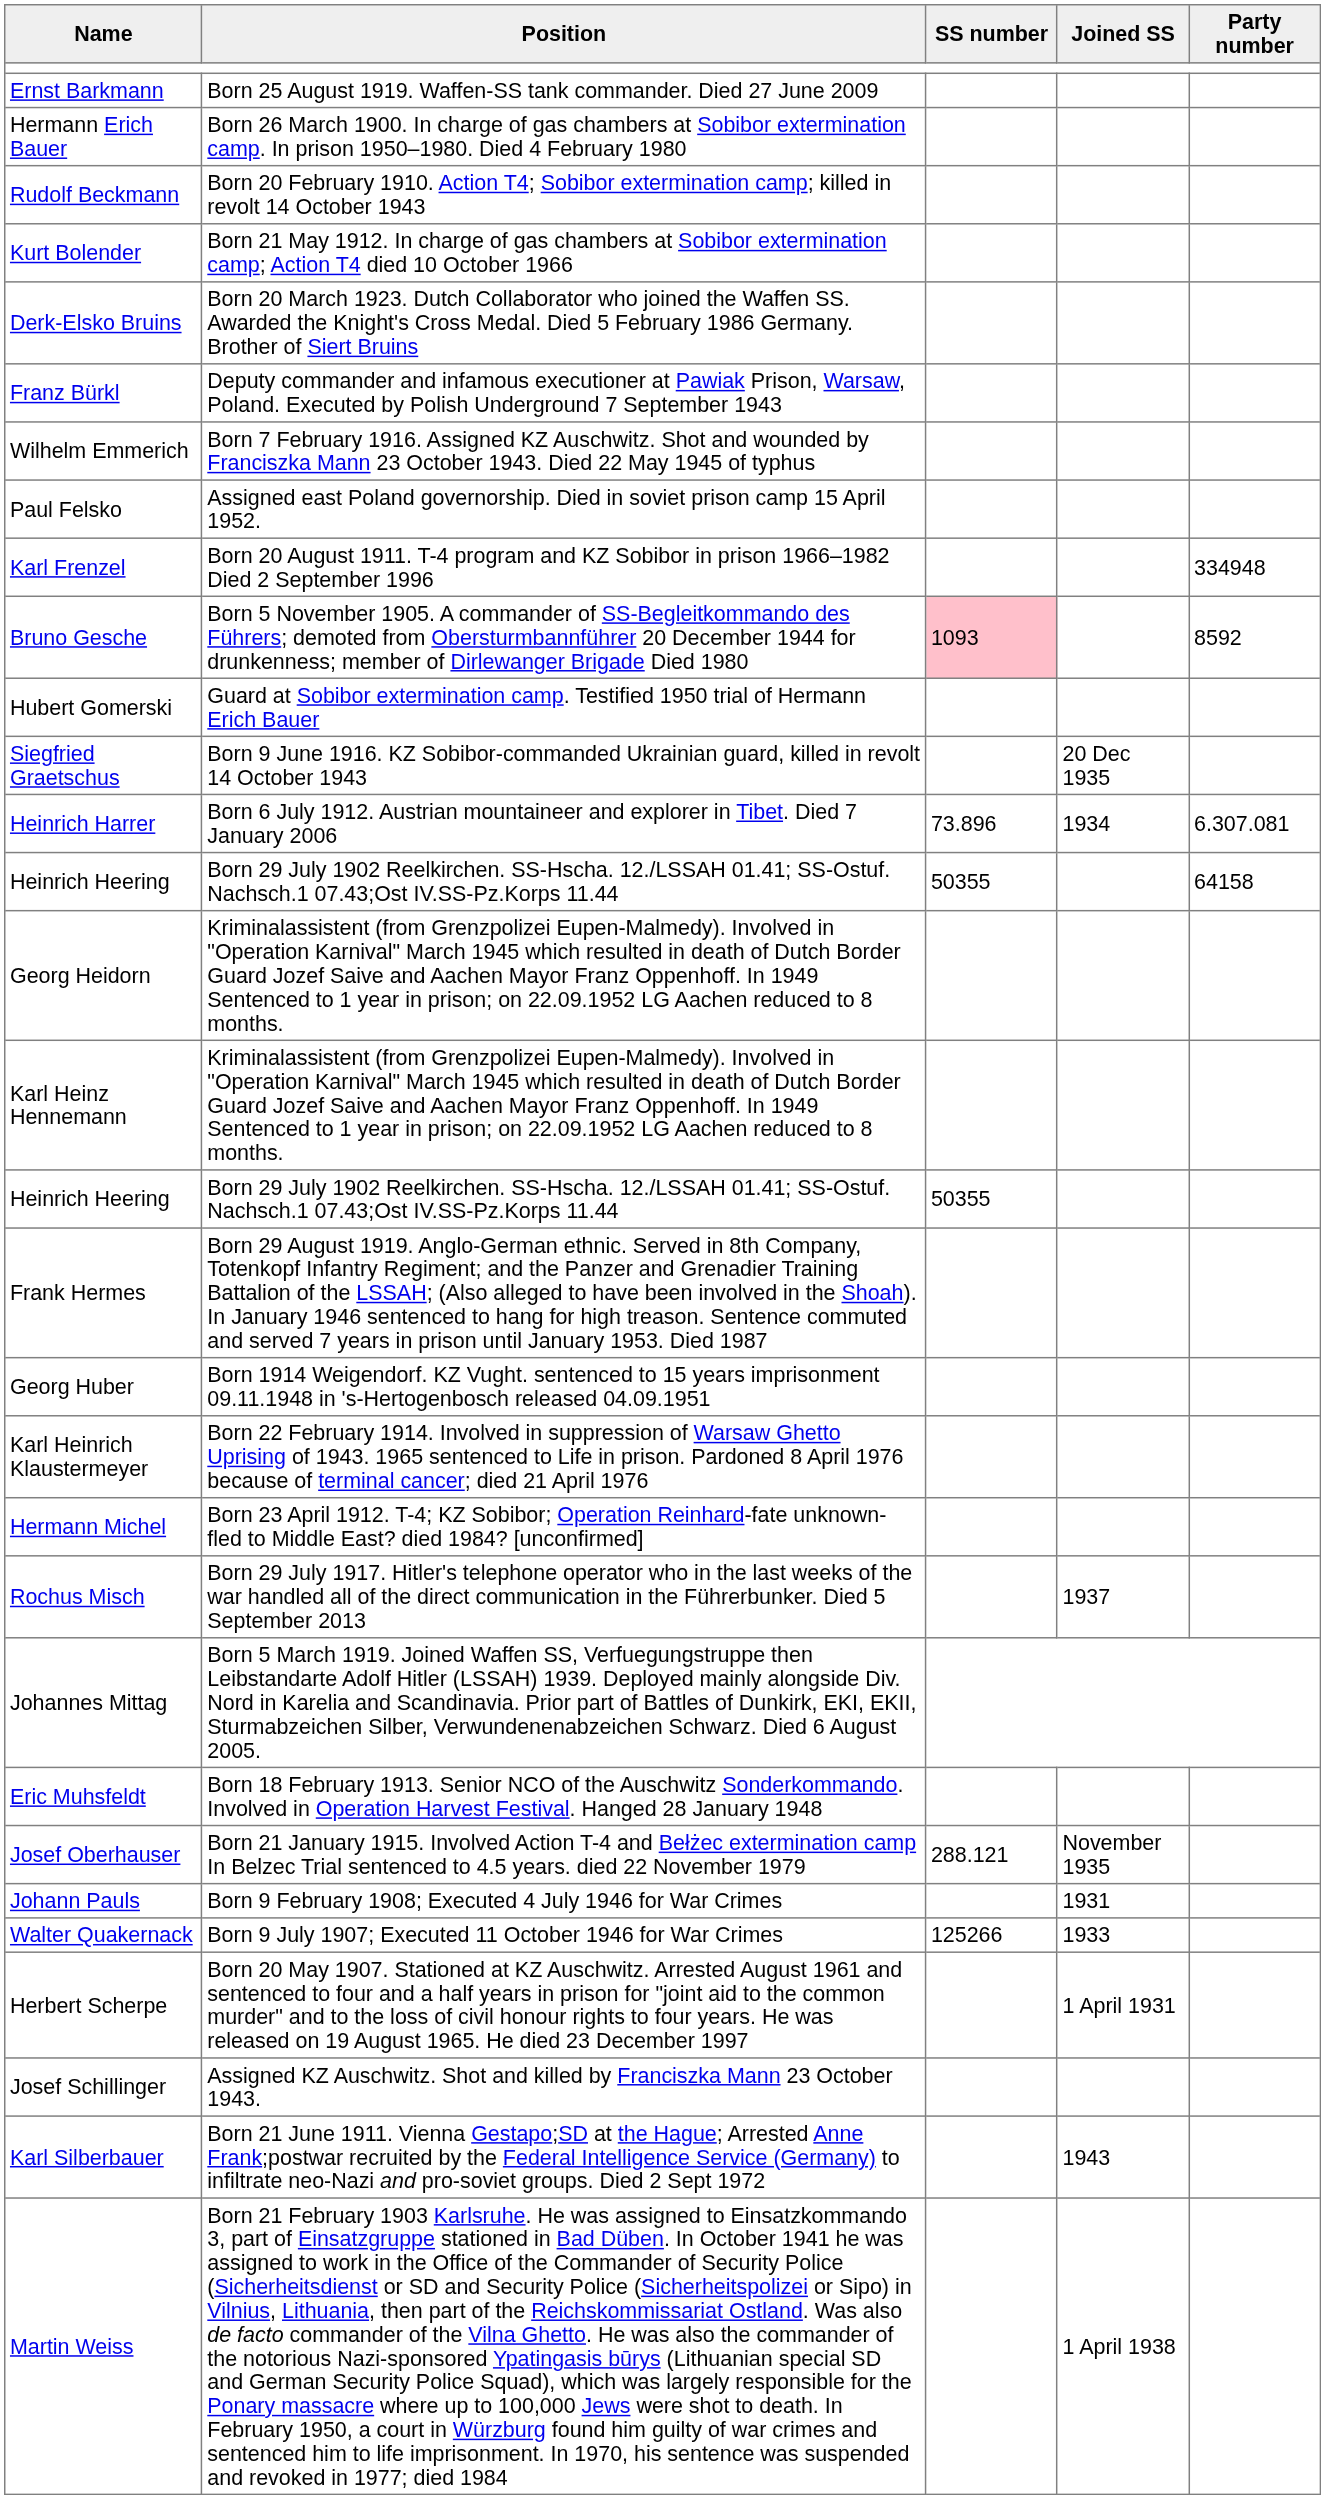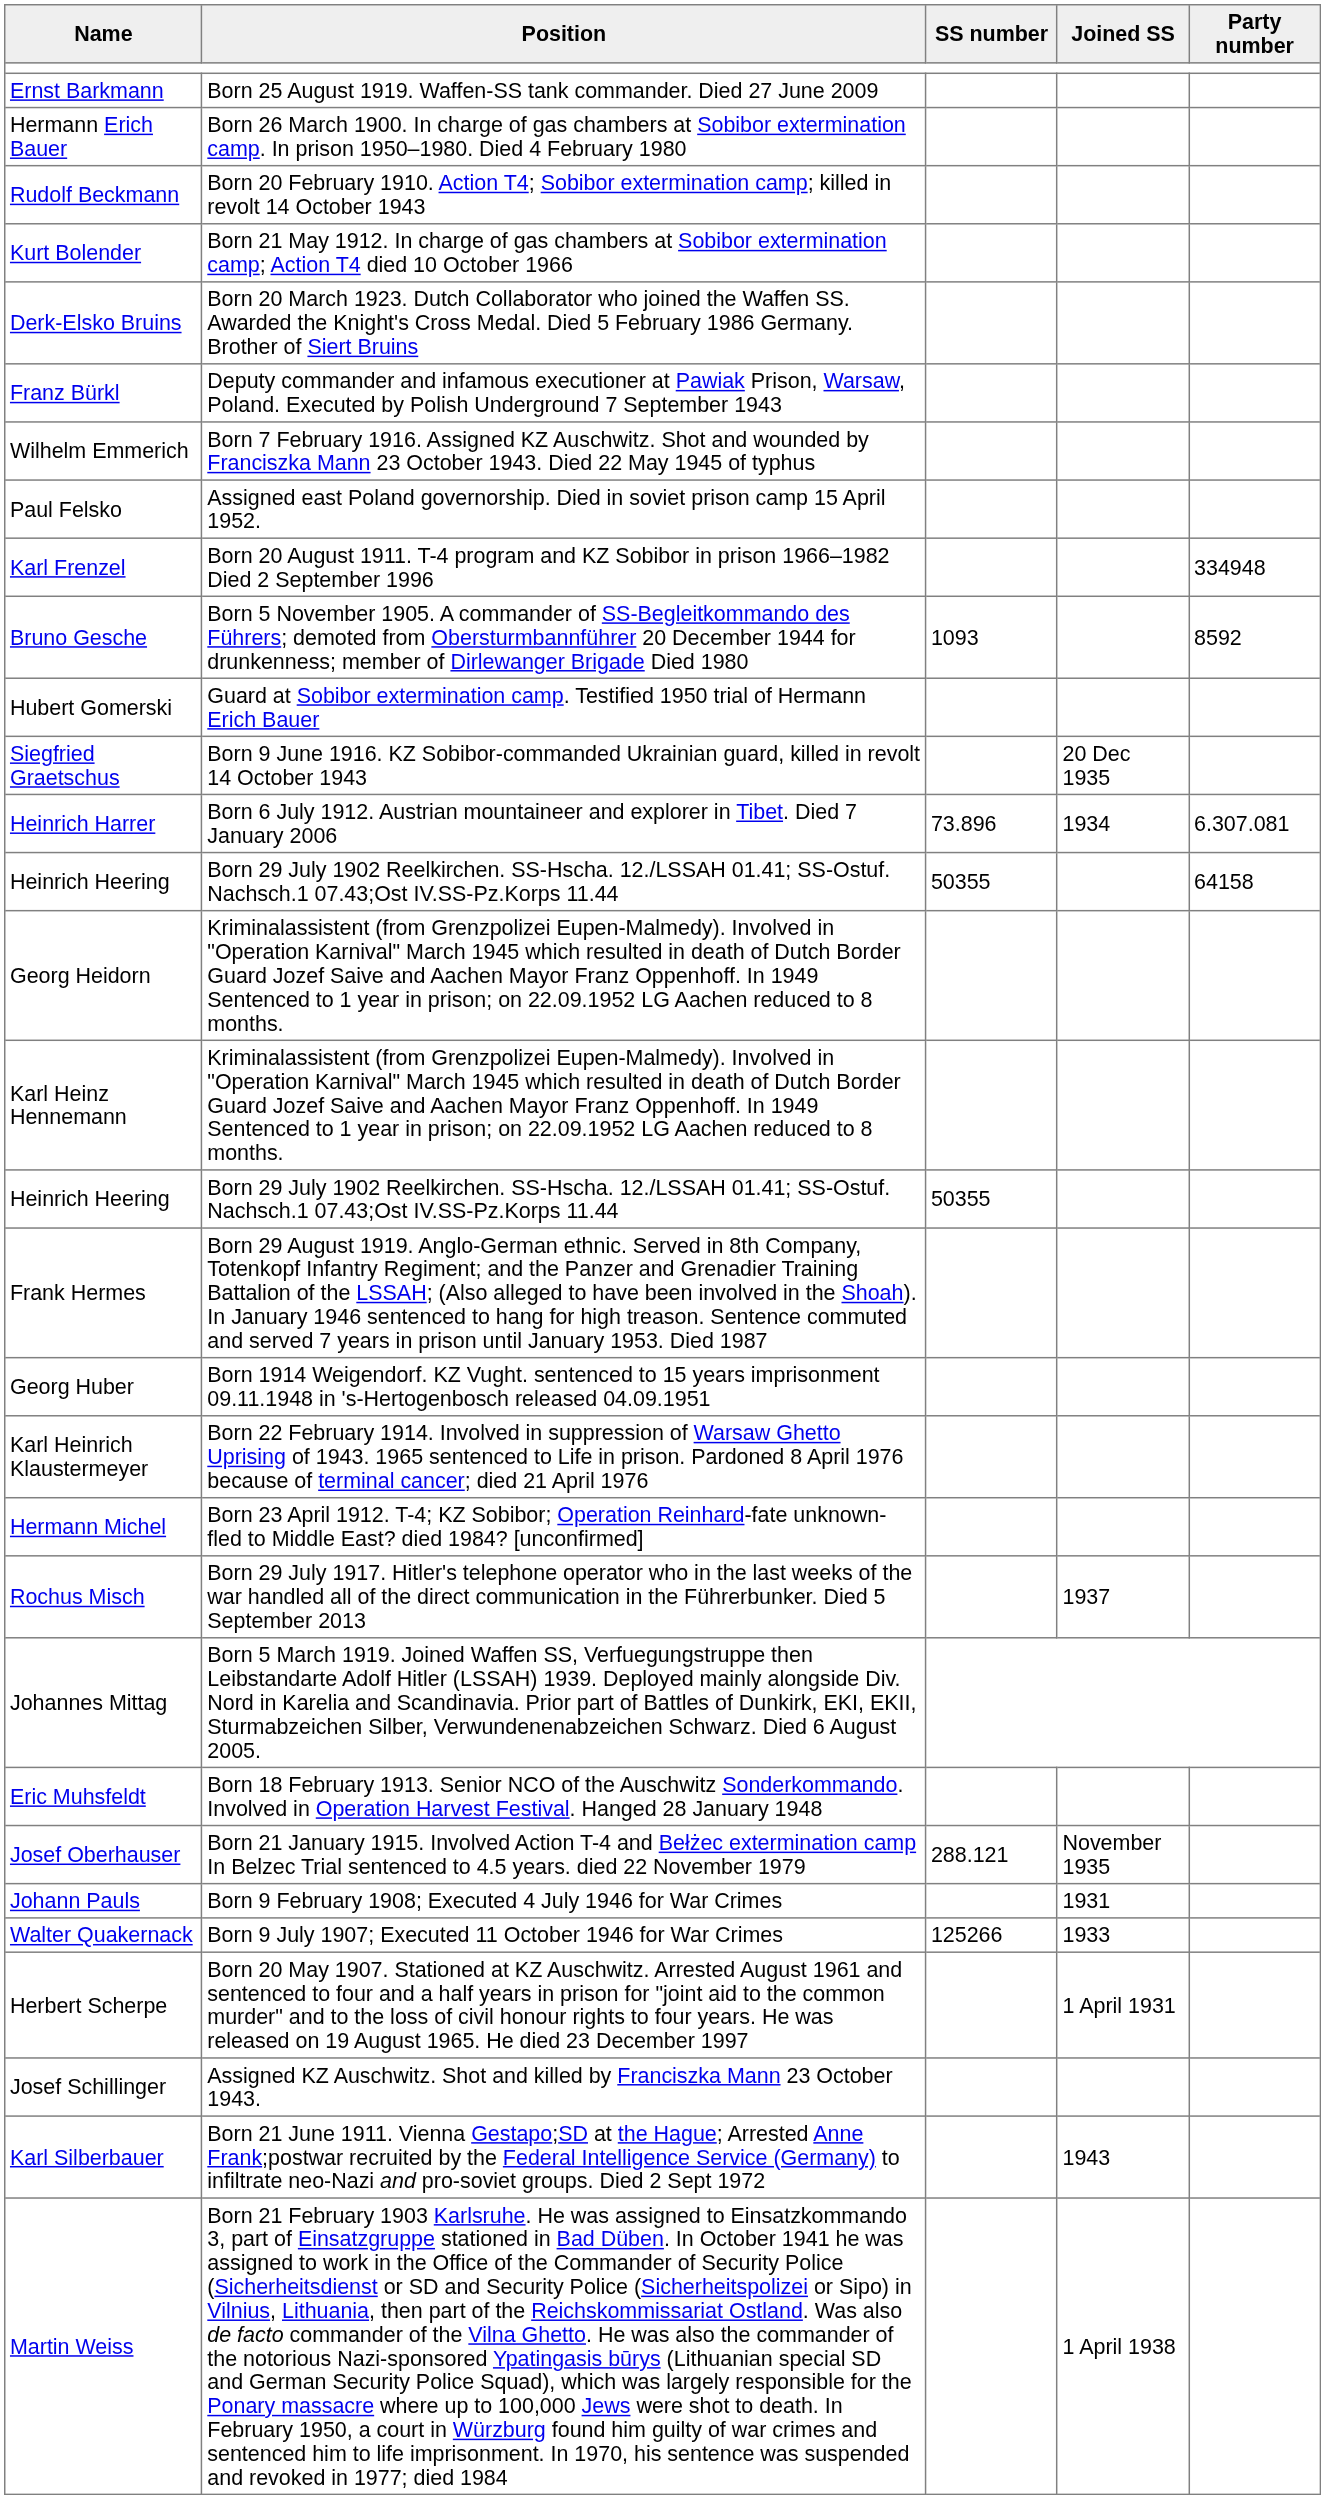(955, 637) pink background -> (955, 637) no background
